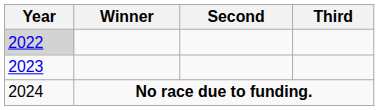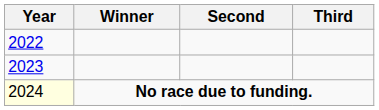(26, 42) lightgrey background -> (26, 42) no background
(26, 92) no background -> (26, 92) lightyellow background
